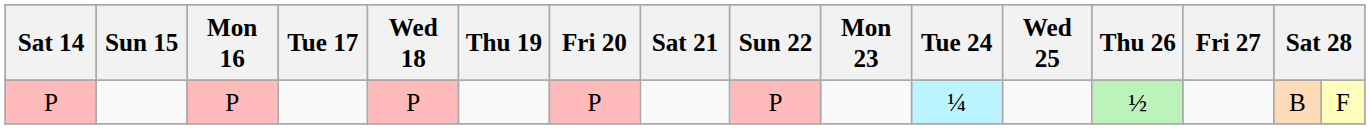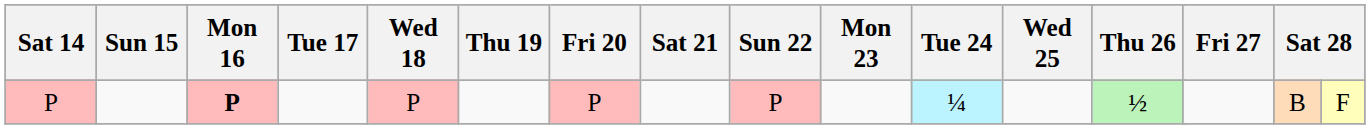(232, 101) normal -> (232, 101) bold
